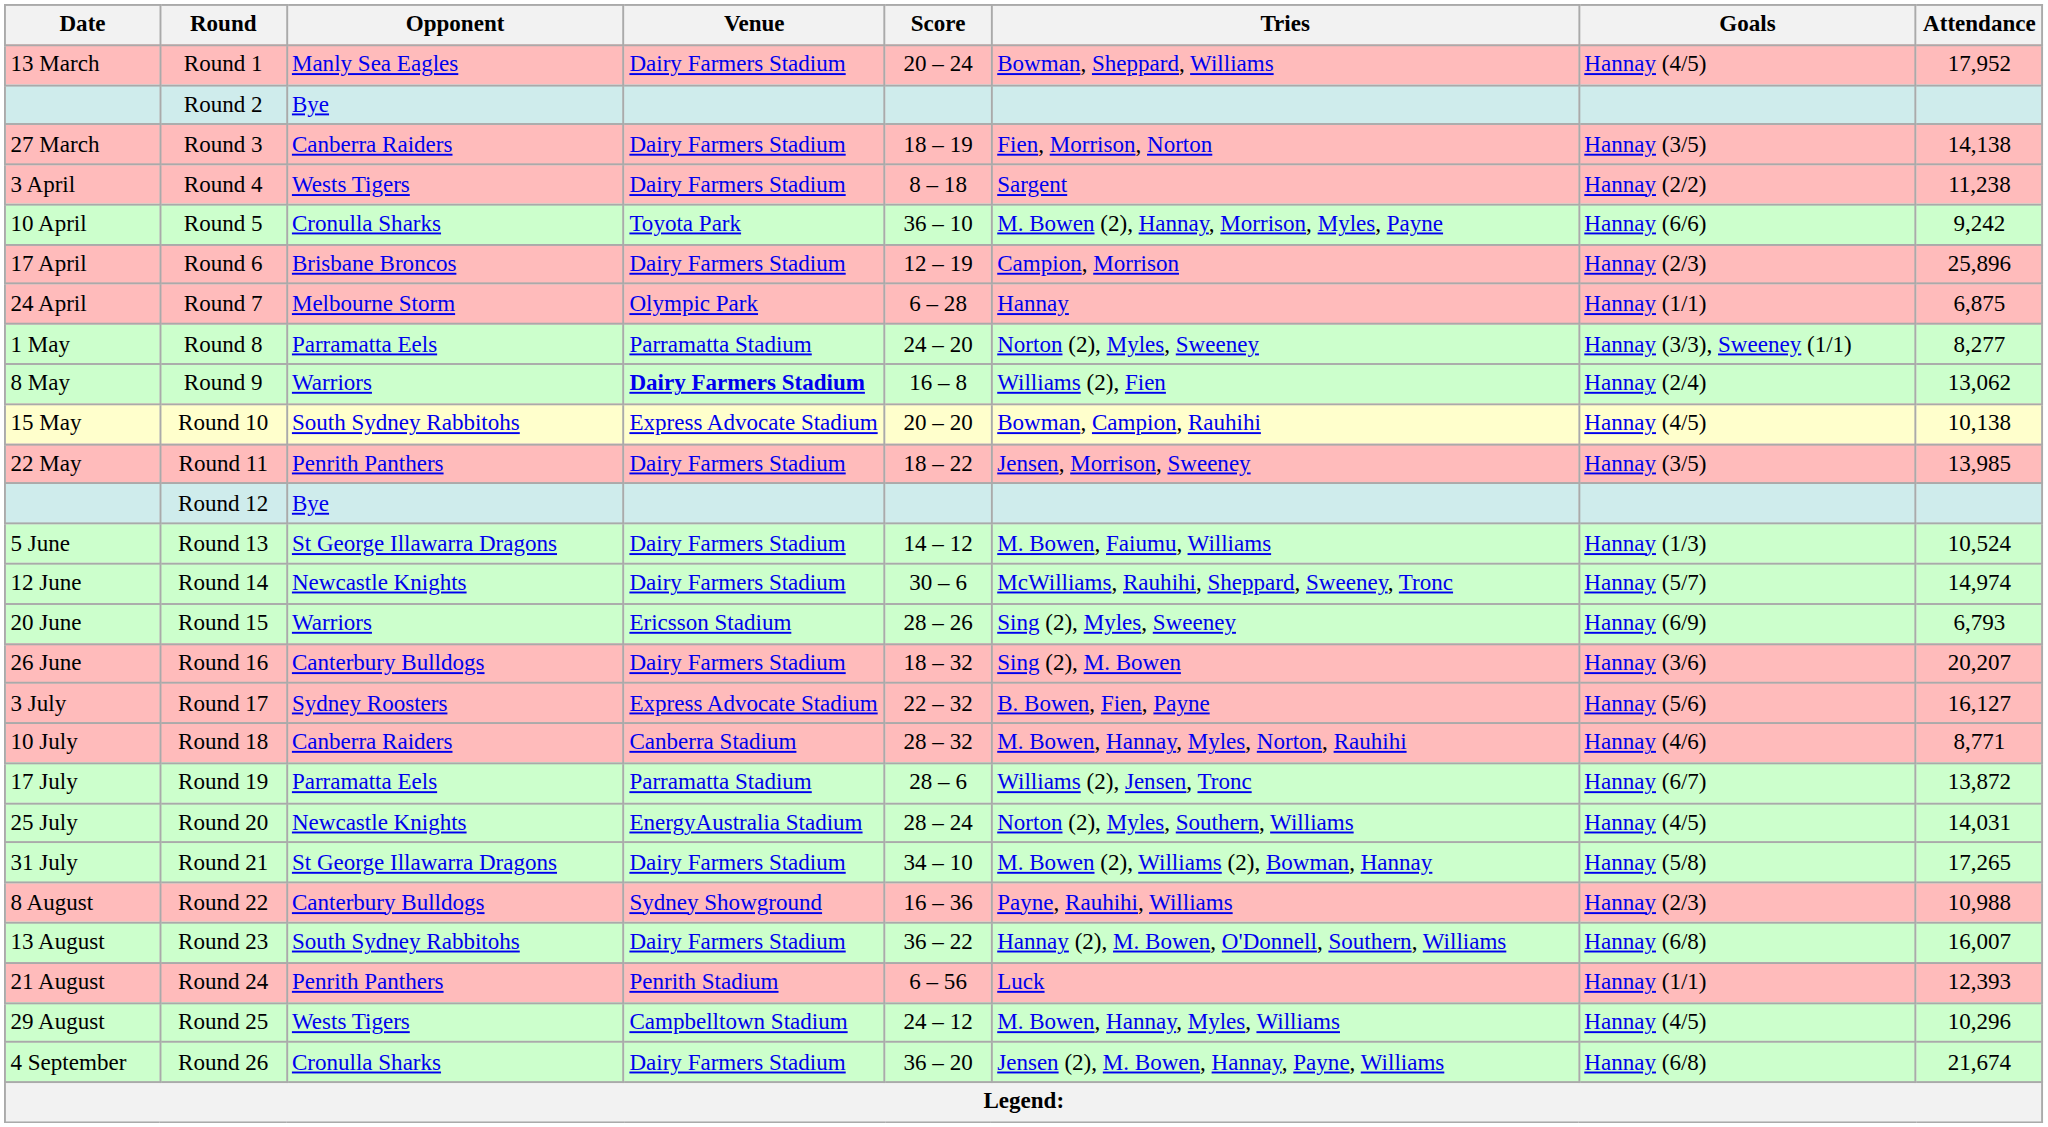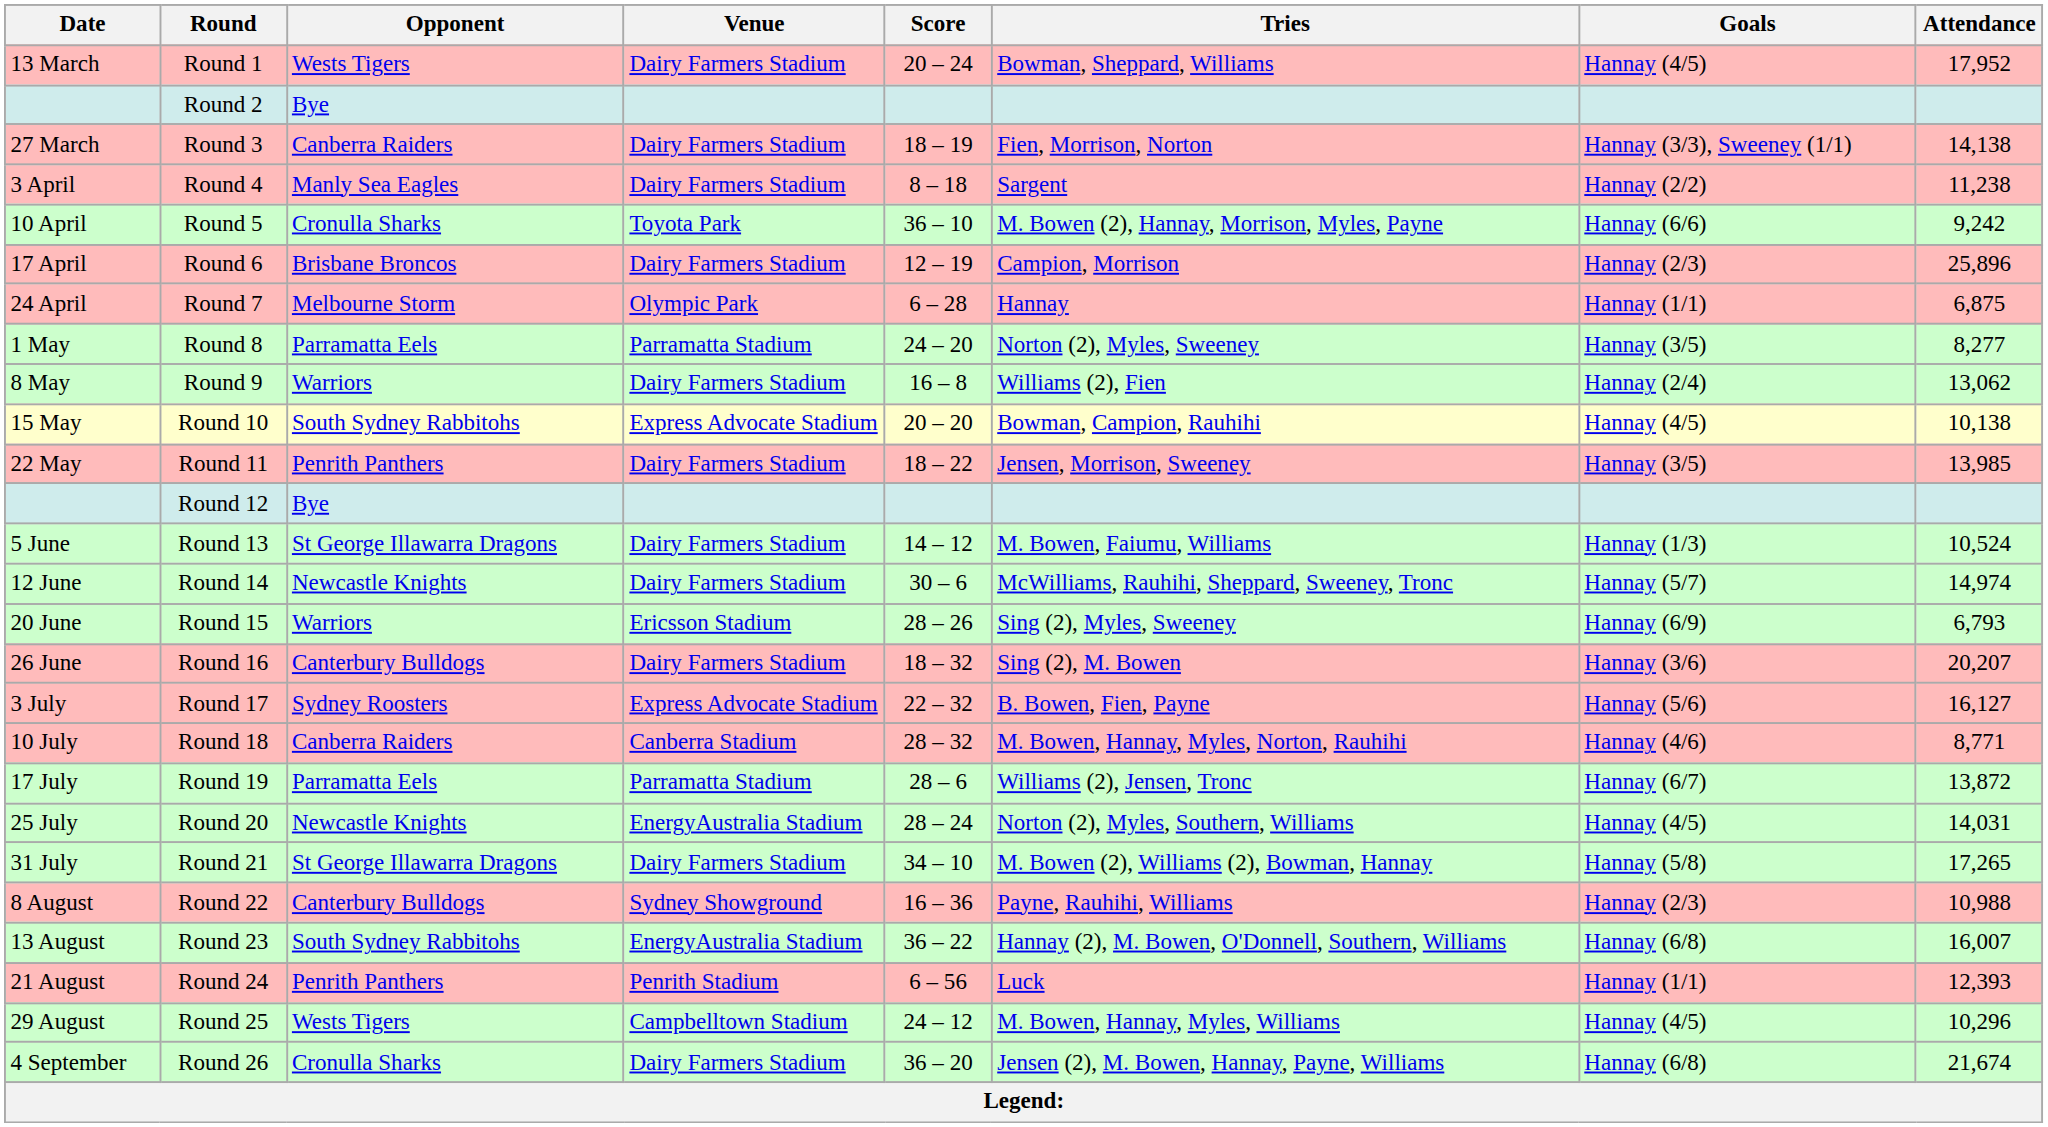(375, 64) Manly Sea Eagles -> (351, 64) Wests Tigers
(1645, 144) Hannay (3/5) -> (1718, 144) Hannay (3/3), Sweeney (1/1)
(351, 184) Wests Tigers -> (375, 184) Manly Sea Eagles
(1718, 343) Hannay (3/3), Sweeney (1/1) -> (1645, 343) Hannay (3/5)
(747, 383) bold -> (738, 383) normal
(738, 942) Dairy Farmers Stadium -> (746, 942) EnergyAustralia Stadium
